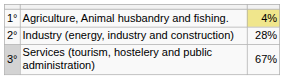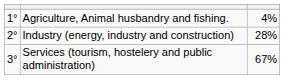(269, 18) khaki background -> (269, 18) no background
(12, 59) lightgrey background -> (12, 59) no background
